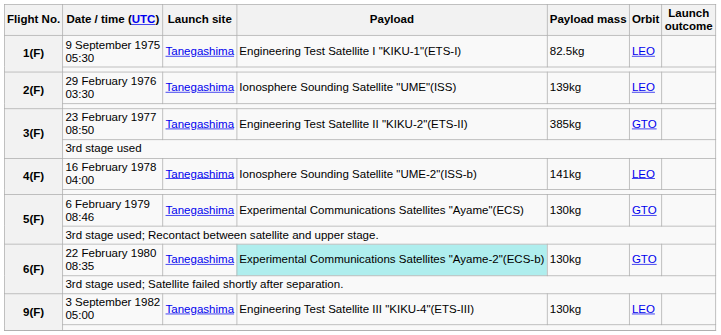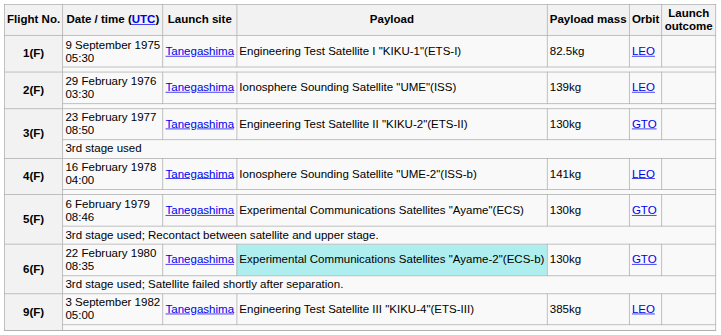(565, 124) 385kg -> (565, 124) 130kg
(565, 309) 130kg -> (565, 309) 385kg
